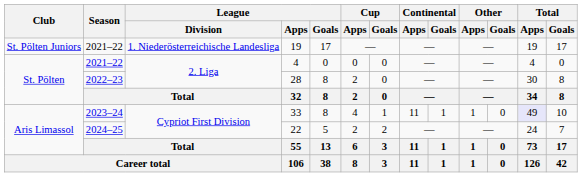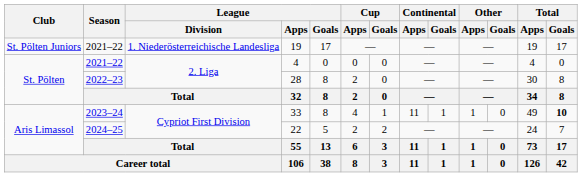(532, 113) lavender background -> (532, 113) no background
(562, 113) normal -> (562, 113) bold
